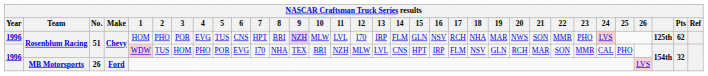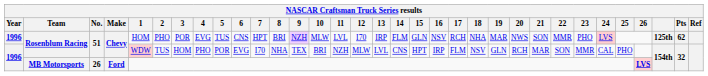(643, 64) normal -> (643, 64) bold
